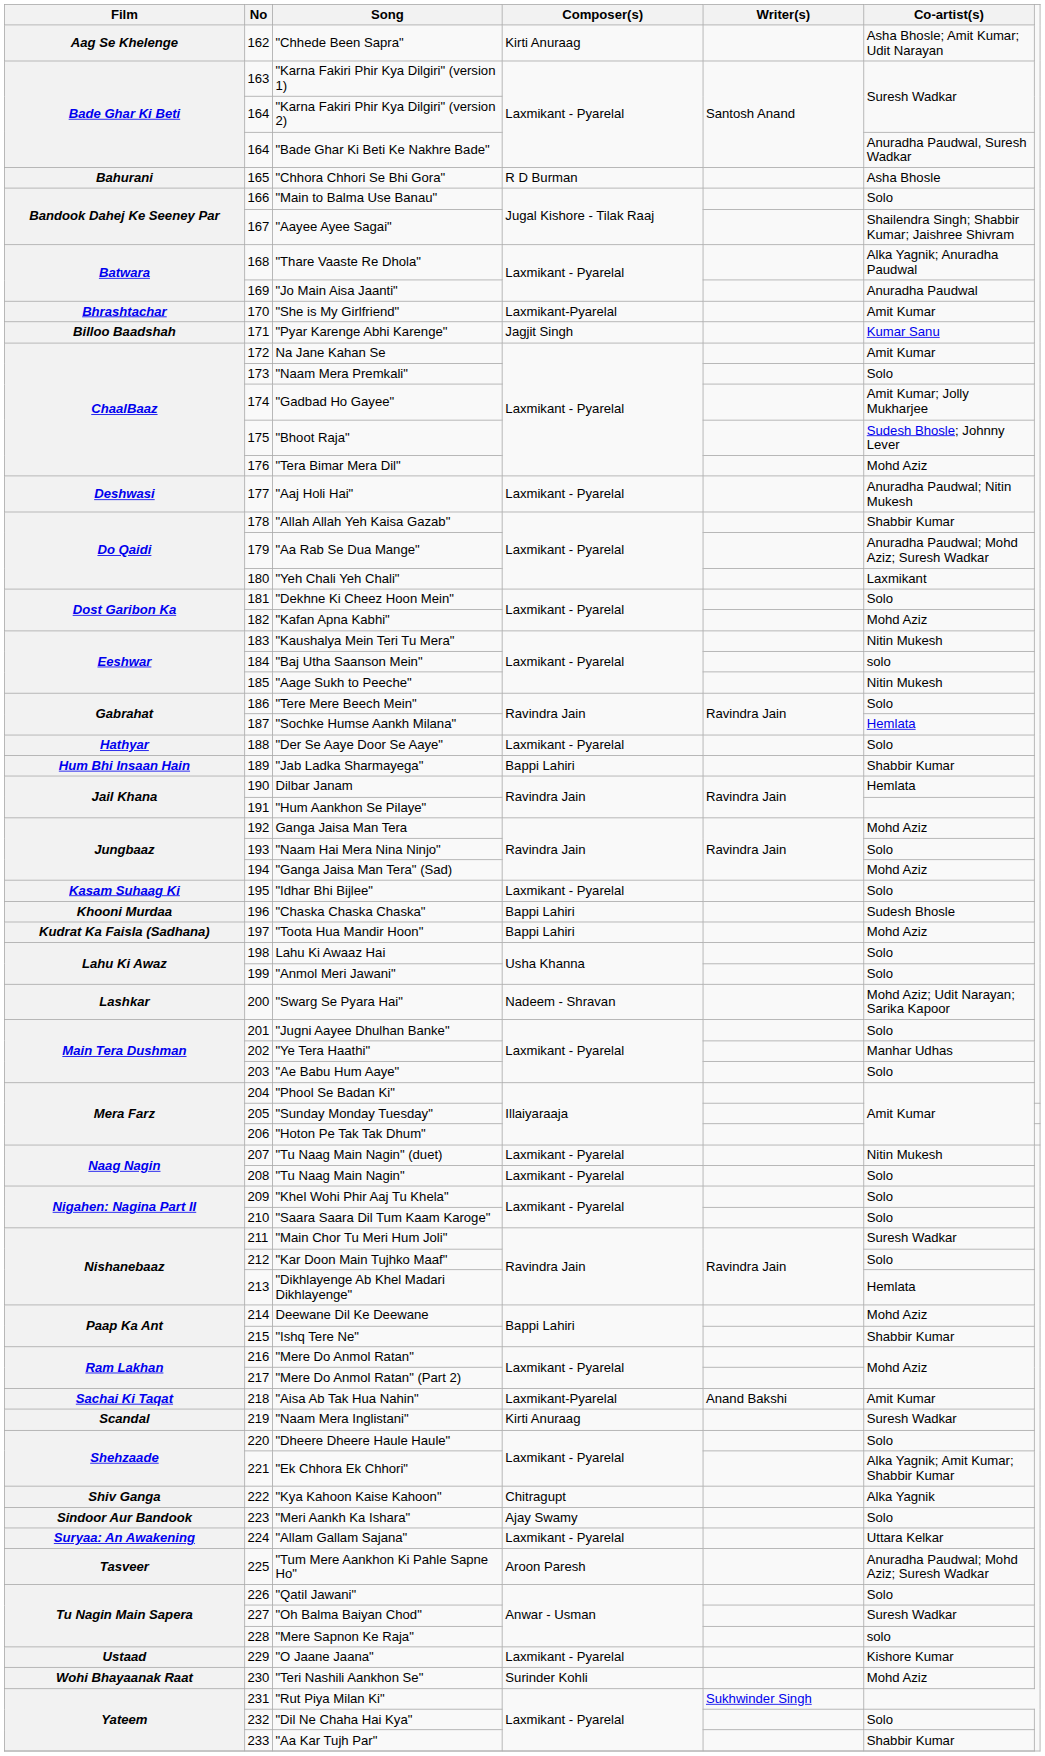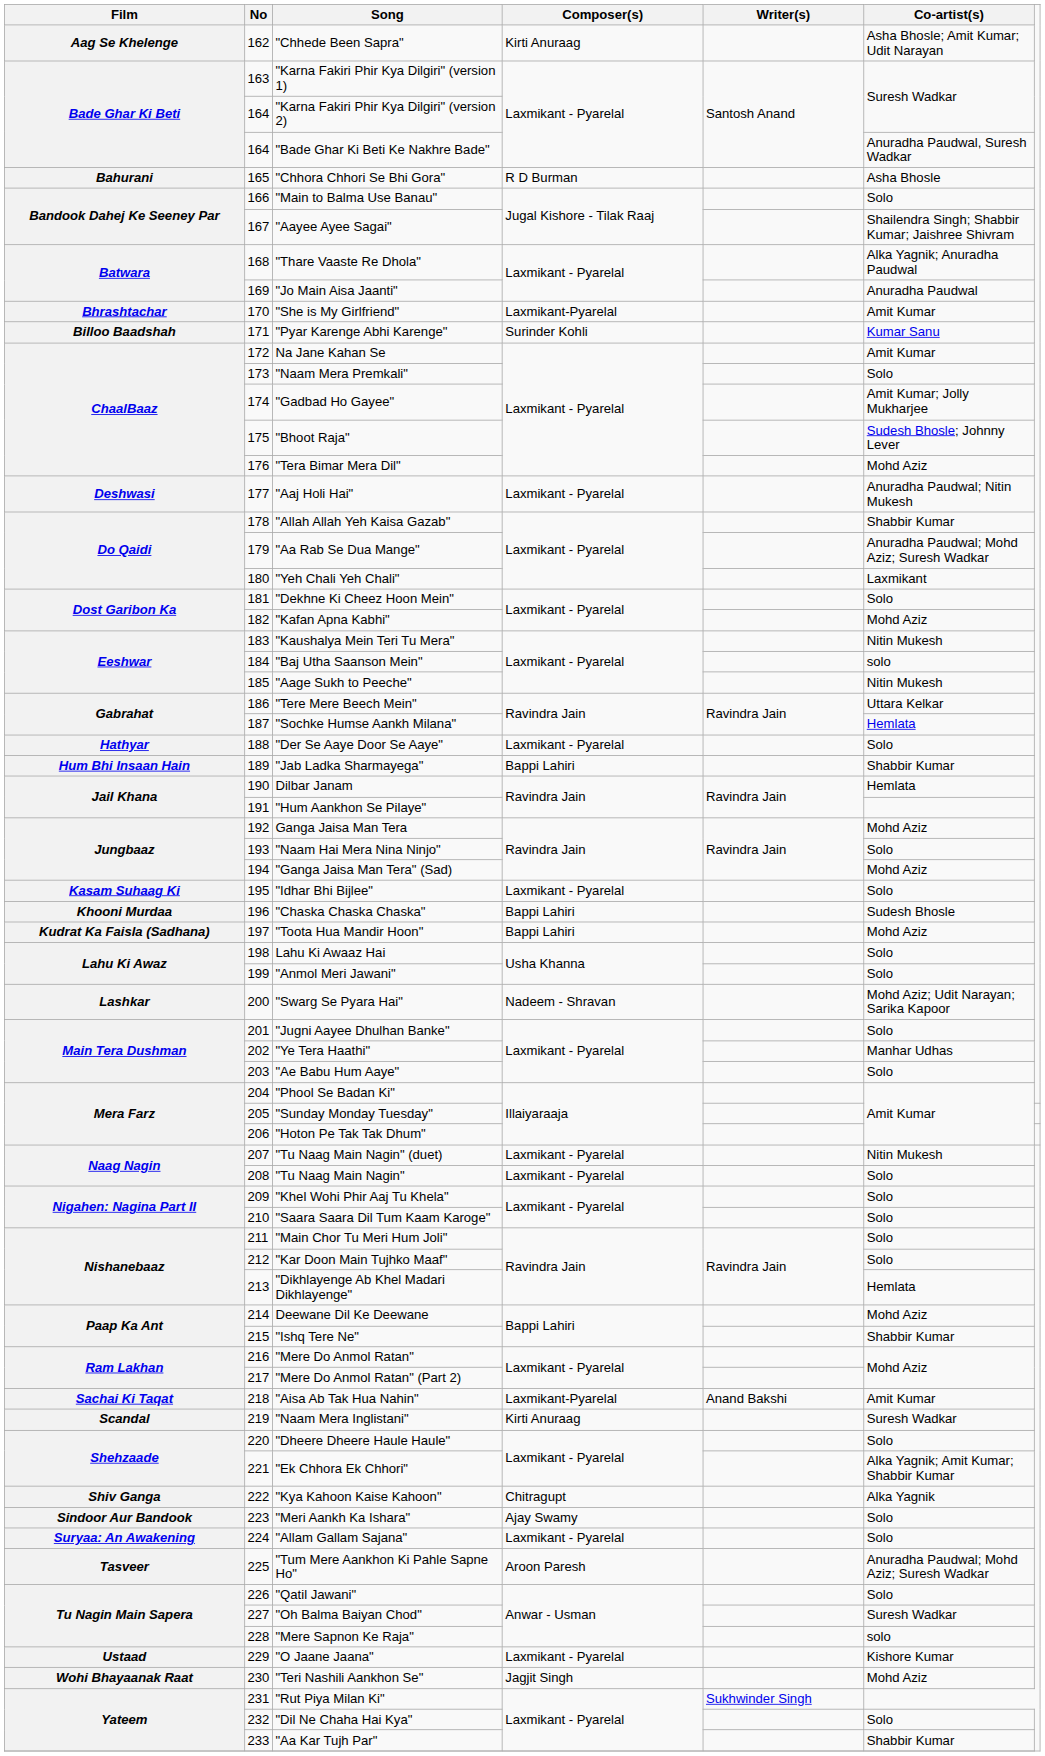(539, 332) Jagjit Singh -> (547, 332) Surinder Kohli
(880, 703) Solo -> (905, 703) Uttara Kelkar
(912, 1238) Suresh Wadkar -> (880, 1238) Solo
(905, 1538) Uttara Kelkar -> (880, 1538) Solo
(547, 1678) Surinder Kohli -> (539, 1678) Jagjit Singh
